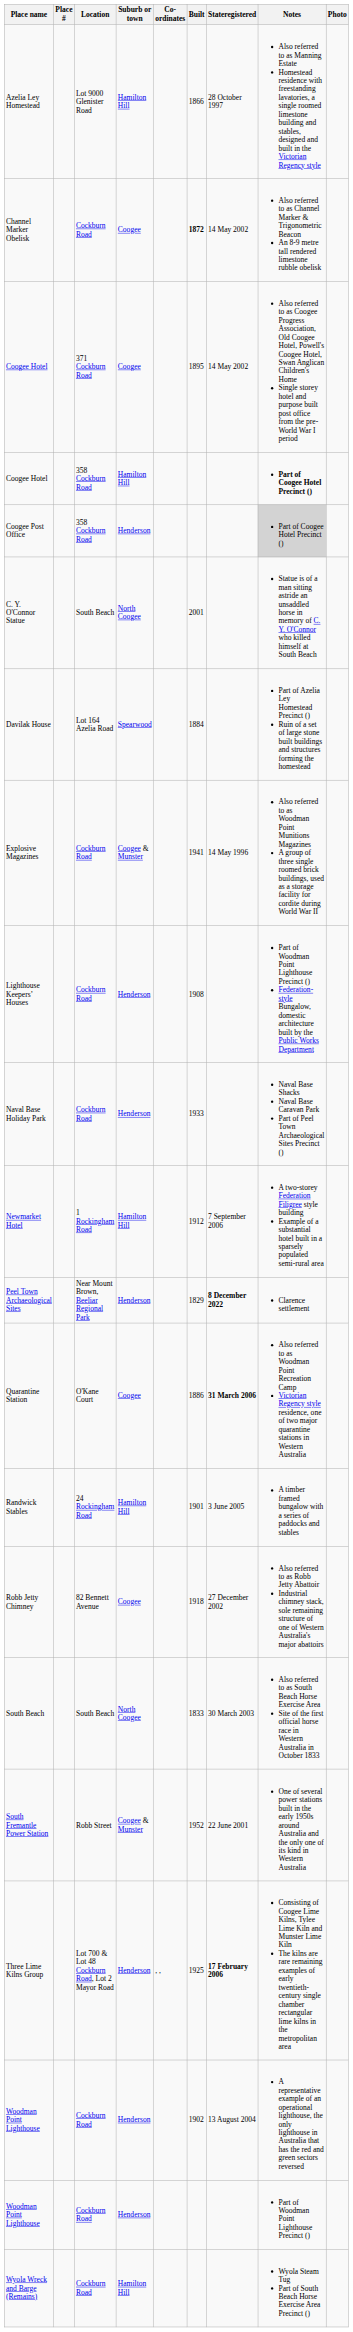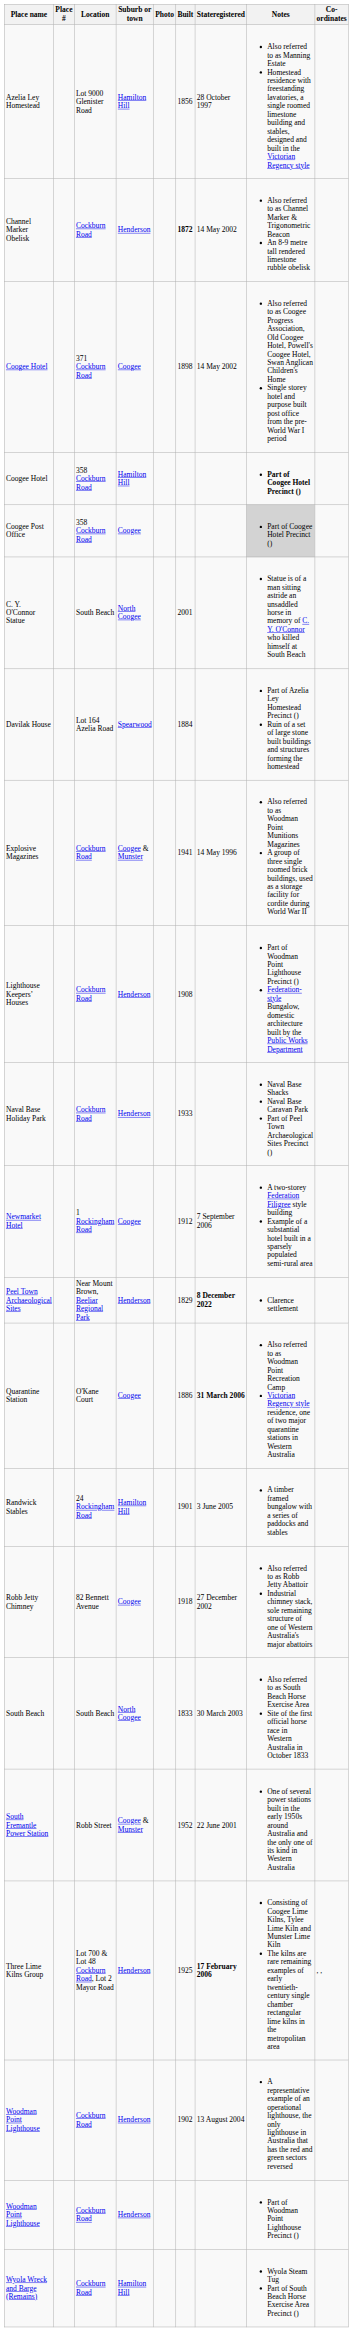columns swapped: (170, 14) <-> (337, 14)
(196, 101) 1866 -> (185, 101) 1856
(129, 230) Coogee -> (134, 230) Henderson
(196, 367) 1895 -> (185, 367) 1898
(134, 531) Henderson -> (129, 531) Coogee
(132, 1221) Hamilton Hill -> (129, 1221) Coogee
